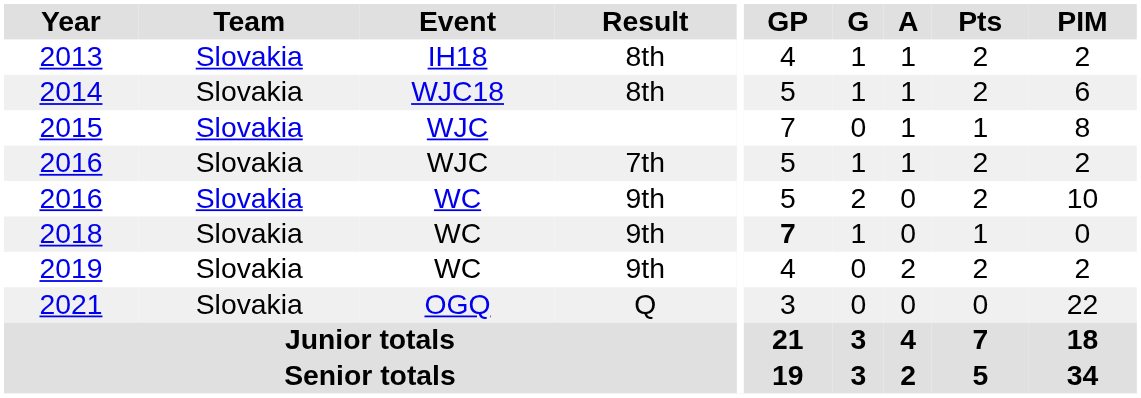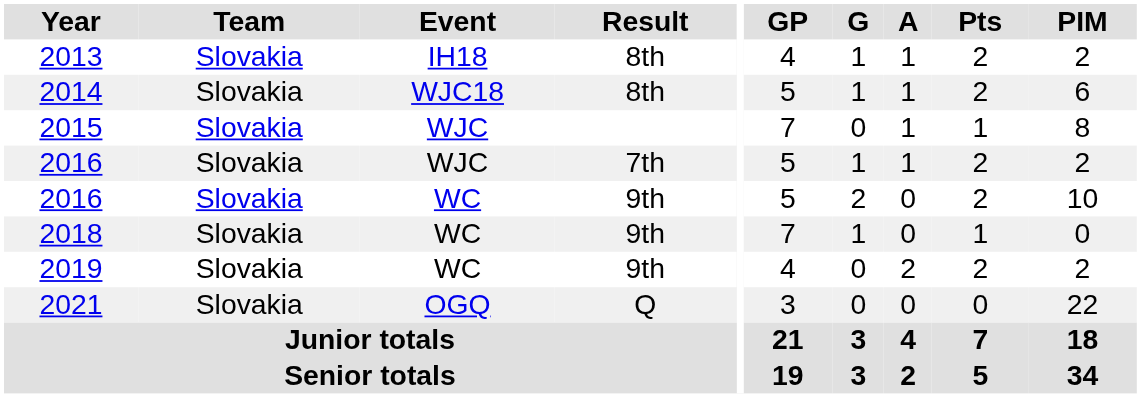(788, 233) bold -> (788, 233) normal
